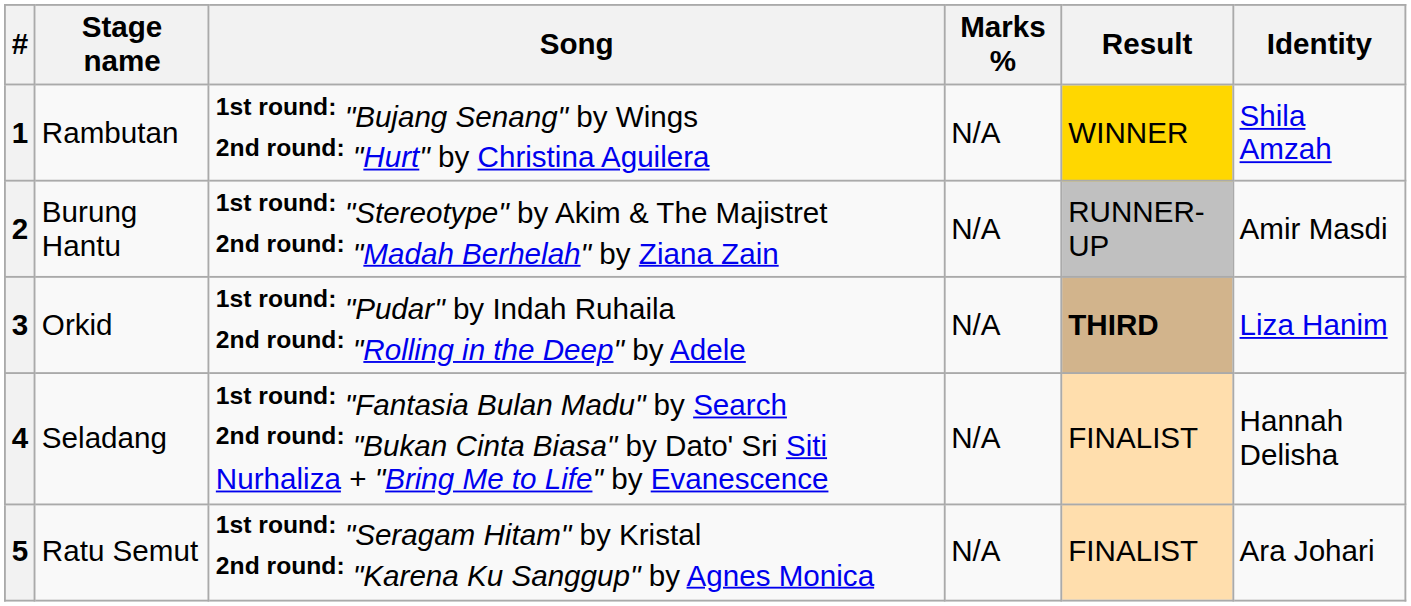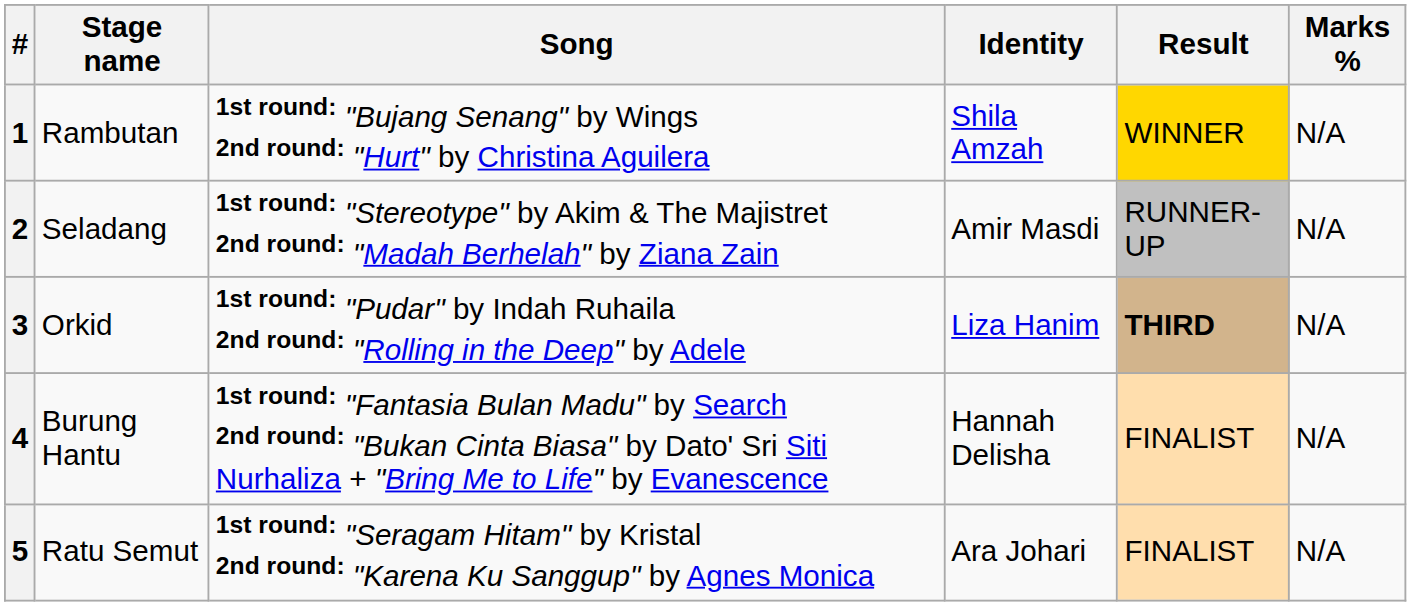columns swapped: (1319, 44) <-> (1003, 44)
(90, 229) Burung Hantu -> (104, 229) Seladang
(104, 438) Seladang -> (90, 438) Burung Hantu
